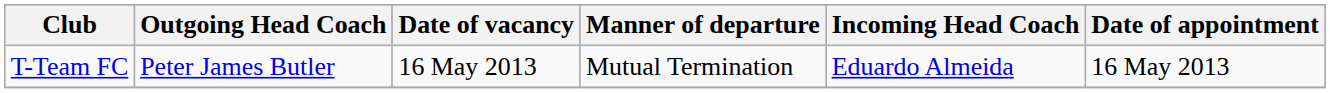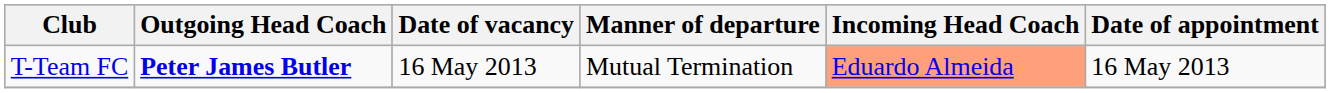(237, 66) normal -> (246, 66) bold
(923, 66) no background -> (923, 66) lightsalmon background
